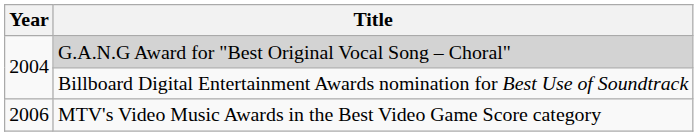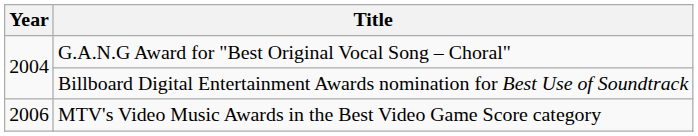(284, 51) lightgrey background -> (284, 51) no background
